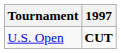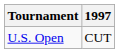(99, 37) bold -> (98, 37) normal
